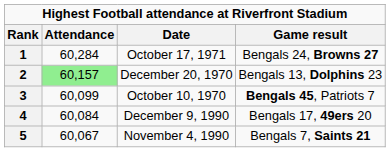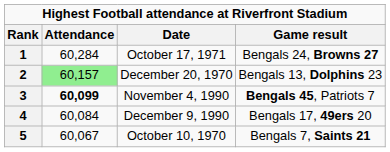(79, 95) normal -> (79, 95) bold
(176, 95) October 10, 1970 -> (176, 95) November 4, 1990
(176, 136) November 4, 1990 -> (176, 136) October 10, 1970
